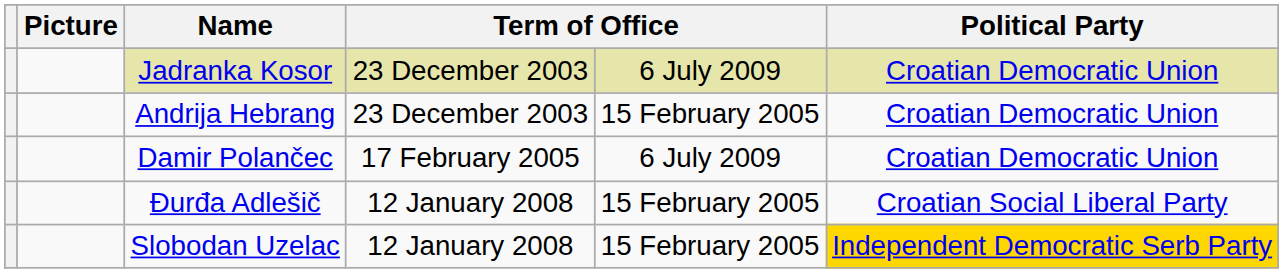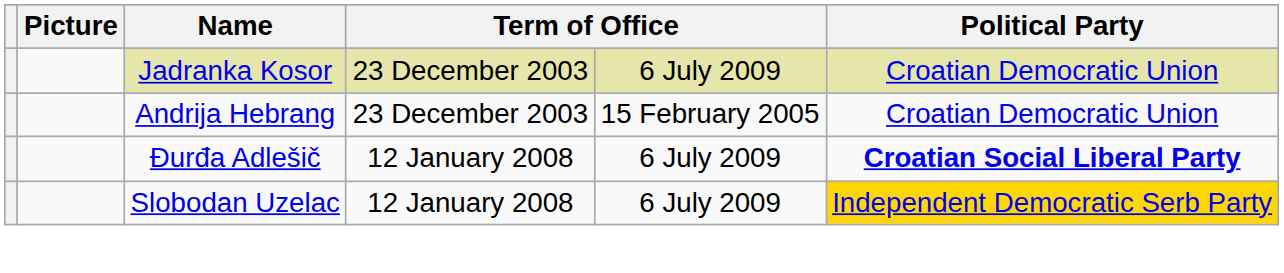- row: (235, 158)
(710, 202) 15 February 2005 -> (710, 158) 6 July 2009
(1052, 202) normal -> (1052, 158) bold
(710, 245) 15 February 2005 -> (710, 202) 6 July 2009
